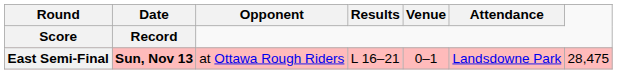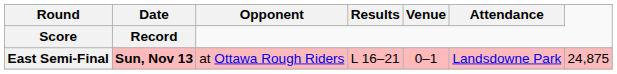(588, 58) 28,475 -> (588, 58) 24,875
